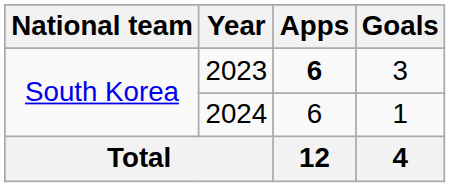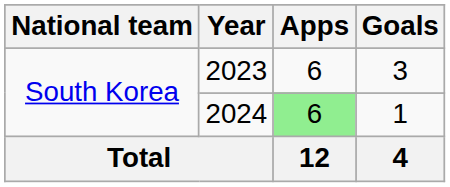(314, 70) bold -> (314, 70) normal
(314, 114) no background -> (314, 114) lightgreen background
